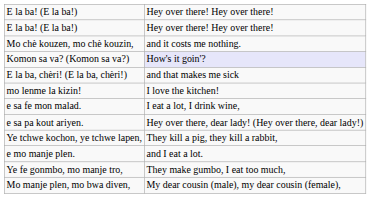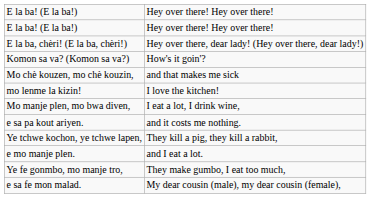(70, 43) Mo chè kouzen, mo chè kouzin, -> (67, 43) E la ba, chèri! (E la ba, chèri!)
(194, 43) and it costs me nothing. -> (255, 43) Hey over there, dear lady! (Hey over there, dear lady!)
(176, 59) lavender background -> (176, 59) no background
(67, 75) E la ba, chèri! (E la ba, chèri!) -> (70, 75) Mo chè kouzen, mo chè kouzin,
(44, 106) e sa fe mon malad. -> (68, 106) Mo manje plen, mo bwa diven,
(255, 122) Hey over there, dear lady! (Hey over there, dear lady!) -> (194, 122) and it costs me nothing.
(68, 185) Mo manje plen, mo bwa diven, -> (44, 185) e sa fe mon malad.
